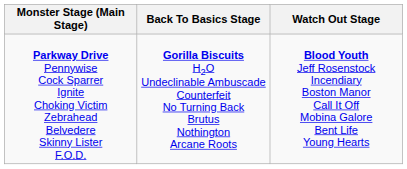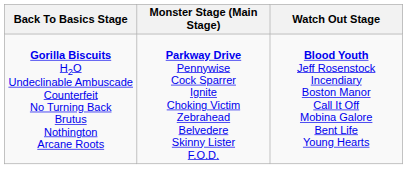columns swapped: (71, 19) <-> (203, 19)
